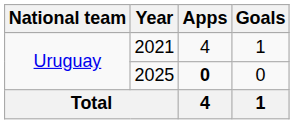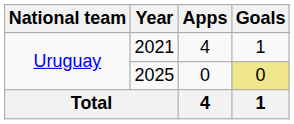(205, 75) bold -> (205, 75) normal
(261, 75) no background -> (261, 75) khaki background
